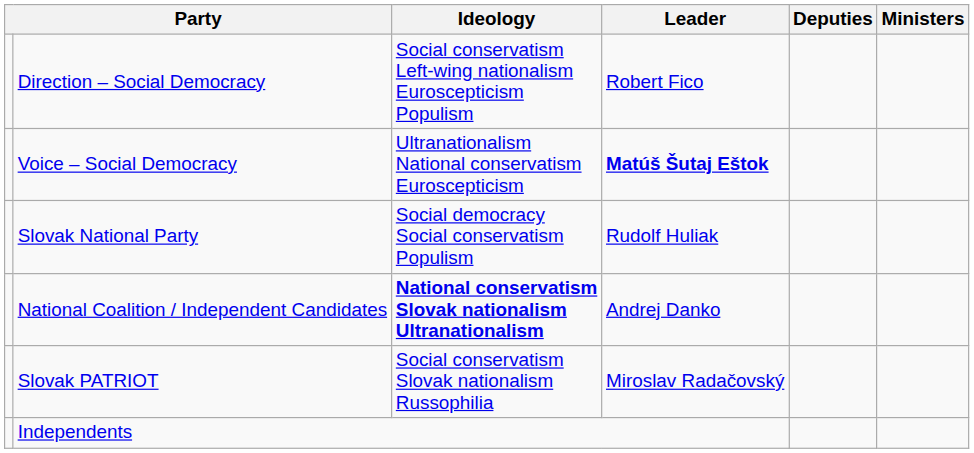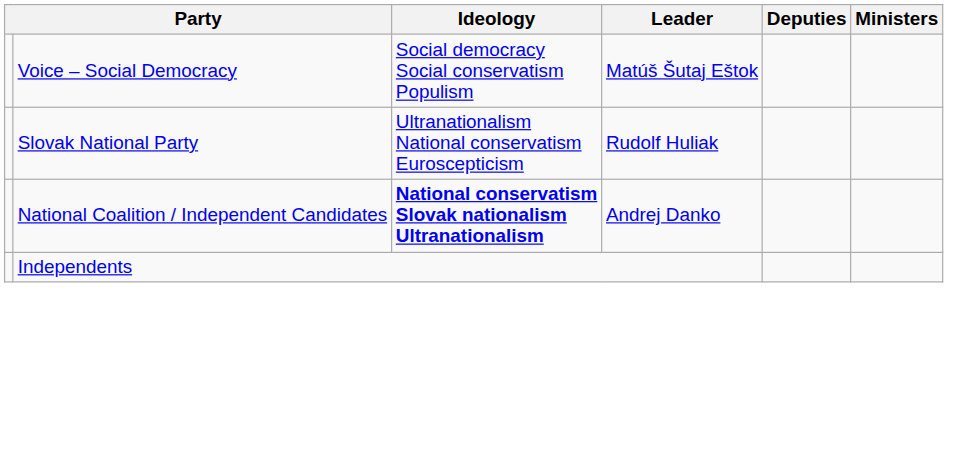- row: (141, 81)
(489, 164) Ultranationalism National conservatism Euroscepticism -> (480, 70) Social democracy Social conservatism Populism
(687, 164) bold -> (682, 70) normal
(480, 236) Social democracy Social conservatism Populism -> (489, 143) Ultranationalism National conservatism Euroscepticism
- row: (88, 381)
